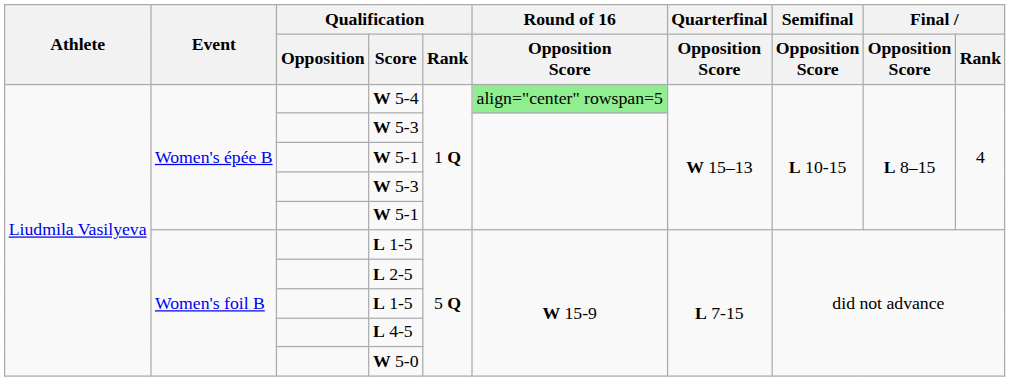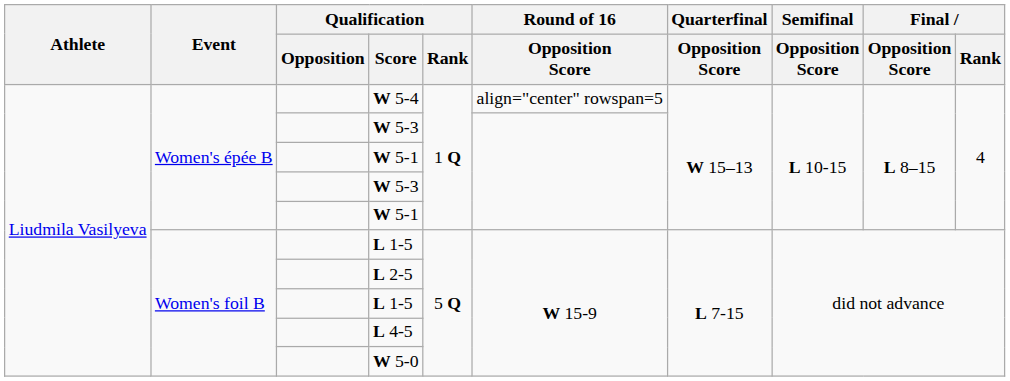(570, 98) lightgreen background -> (570, 98) no background
